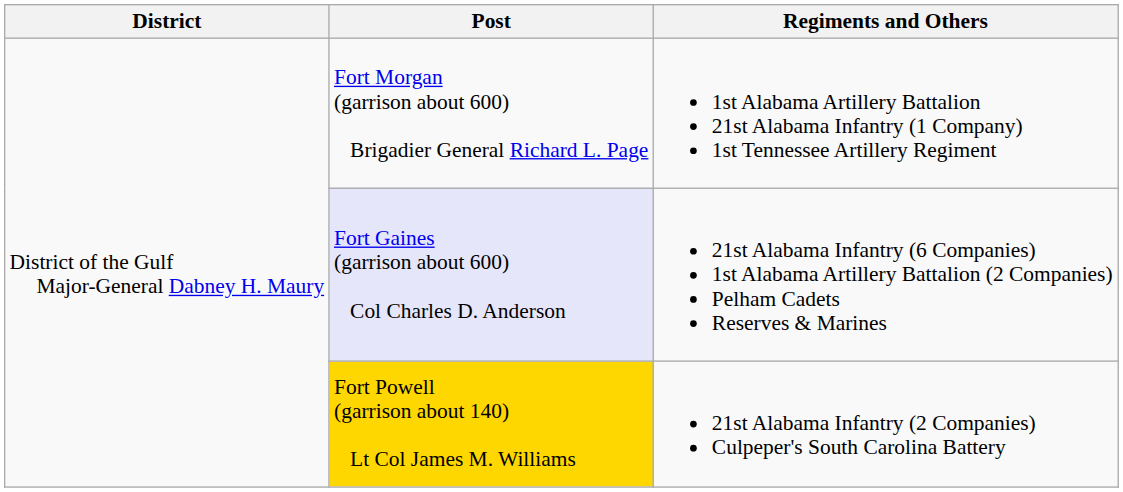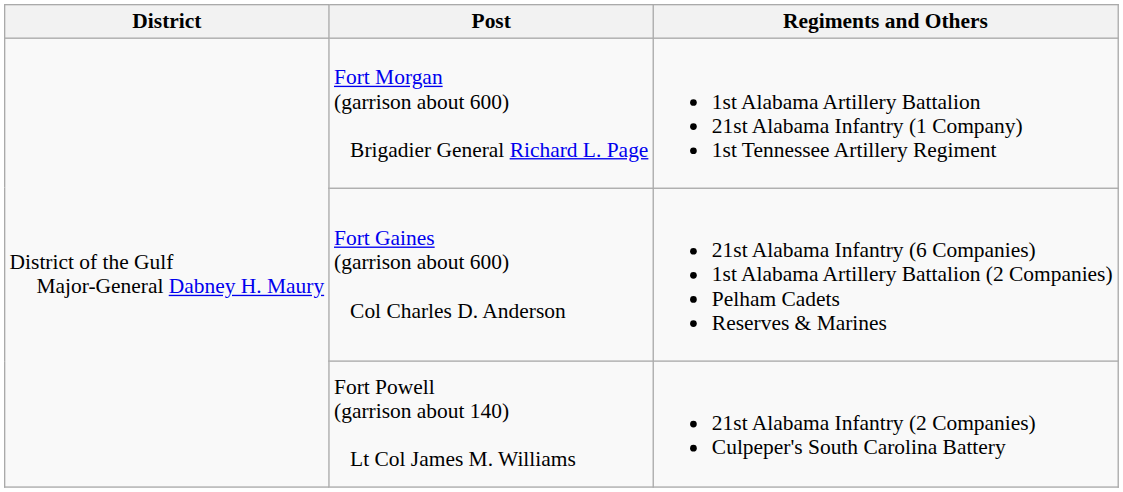(450, 274) lavender background -> (450, 274) no background
(455, 423) gold background -> (455, 423) no background
